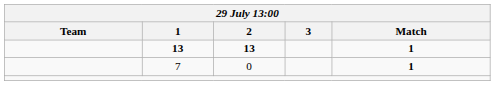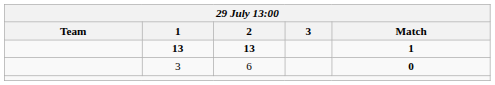(178, 66) 7 -> (178, 66) 3
(249, 66) 0 -> (249, 66) 6
(411, 66) 1 -> (411, 66) 0
